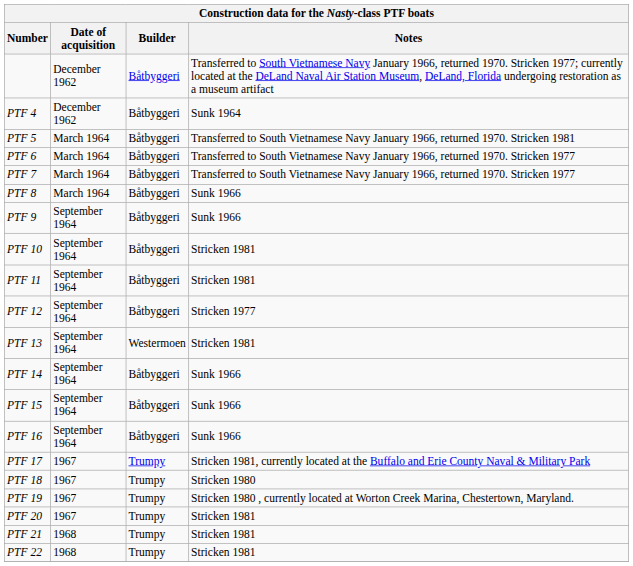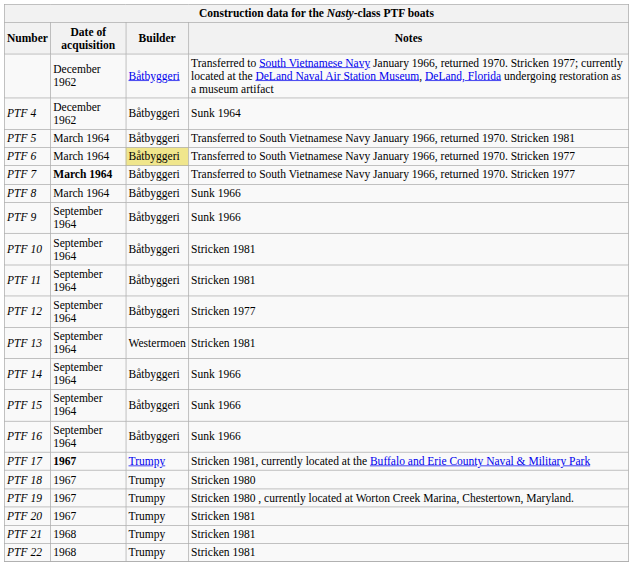(154, 156) no background -> (154, 156) khaki background
(81, 175) normal -> (83, 175) bold
(65, 461) normal -> (65, 461) bold
